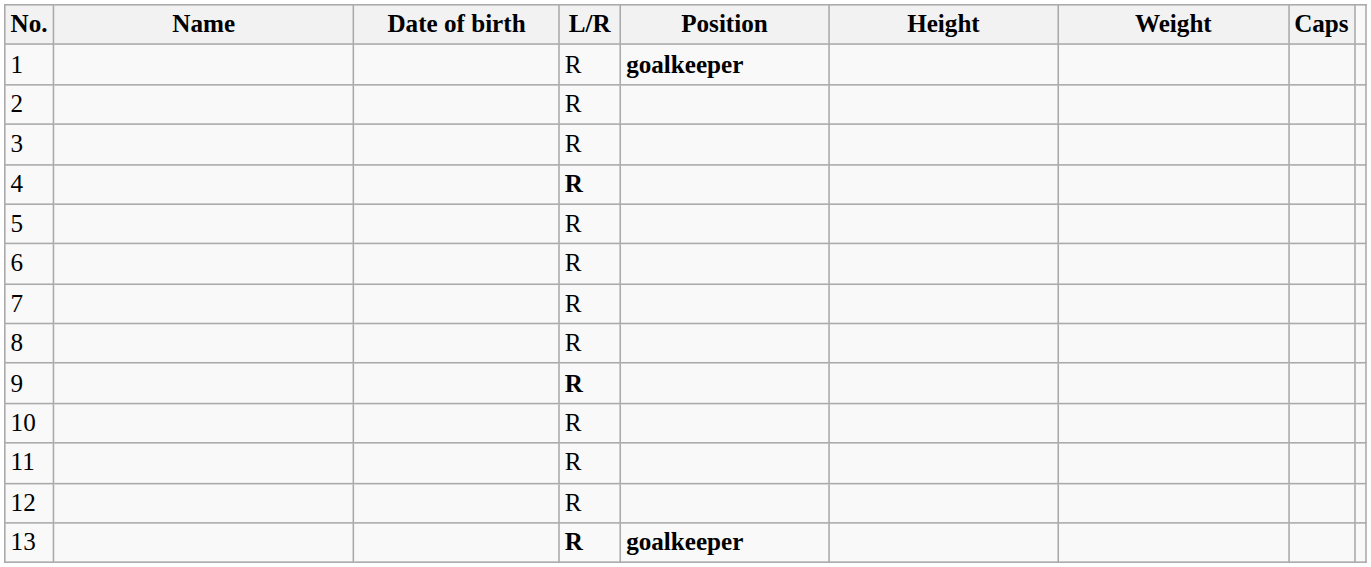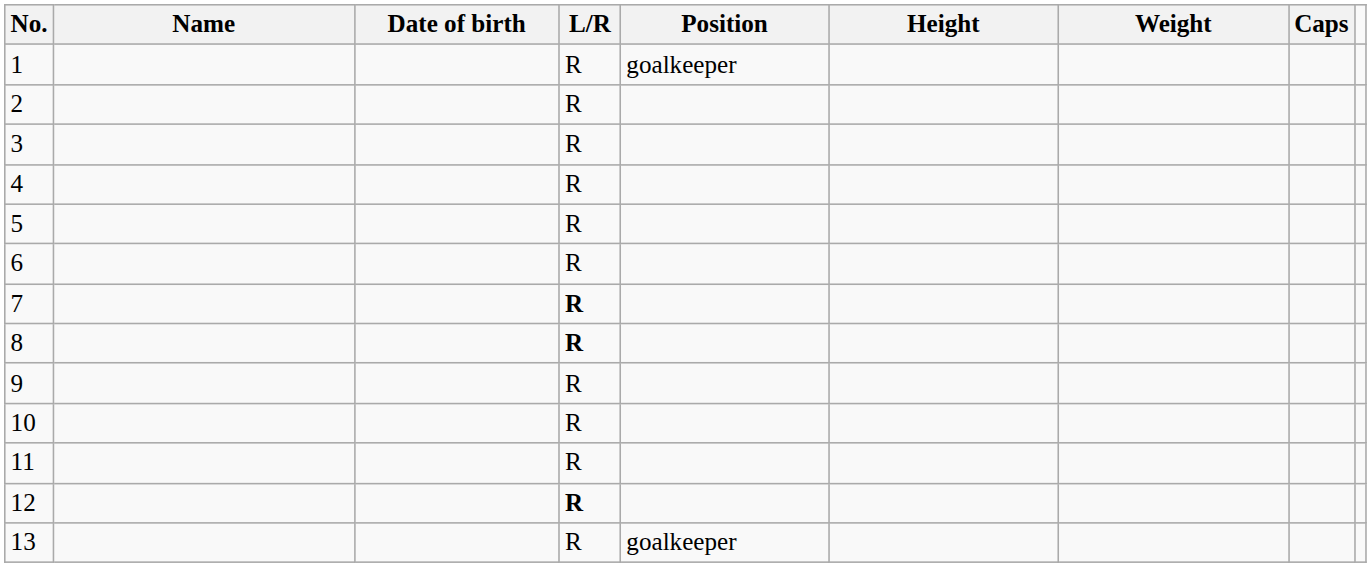(685, 64) bold -> (681, 64) normal
(574, 183) bold -> (573, 183) normal
(573, 303) normal -> (574, 303) bold
(573, 343) normal -> (574, 343) bold
(574, 382) bold -> (573, 382) normal
(573, 502) normal -> (574, 502) bold
(574, 542) bold -> (573, 542) normal
(685, 542) bold -> (681, 542) normal
